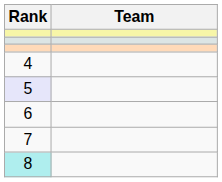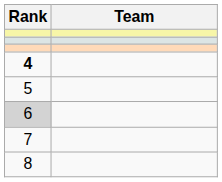(28, 64) normal -> (28, 64) bold
(28, 89) lavender background -> (28, 89) no background
(28, 114) no background -> (28, 114) lightgrey background
(28, 164) paleturquoise background -> (28, 164) no background
